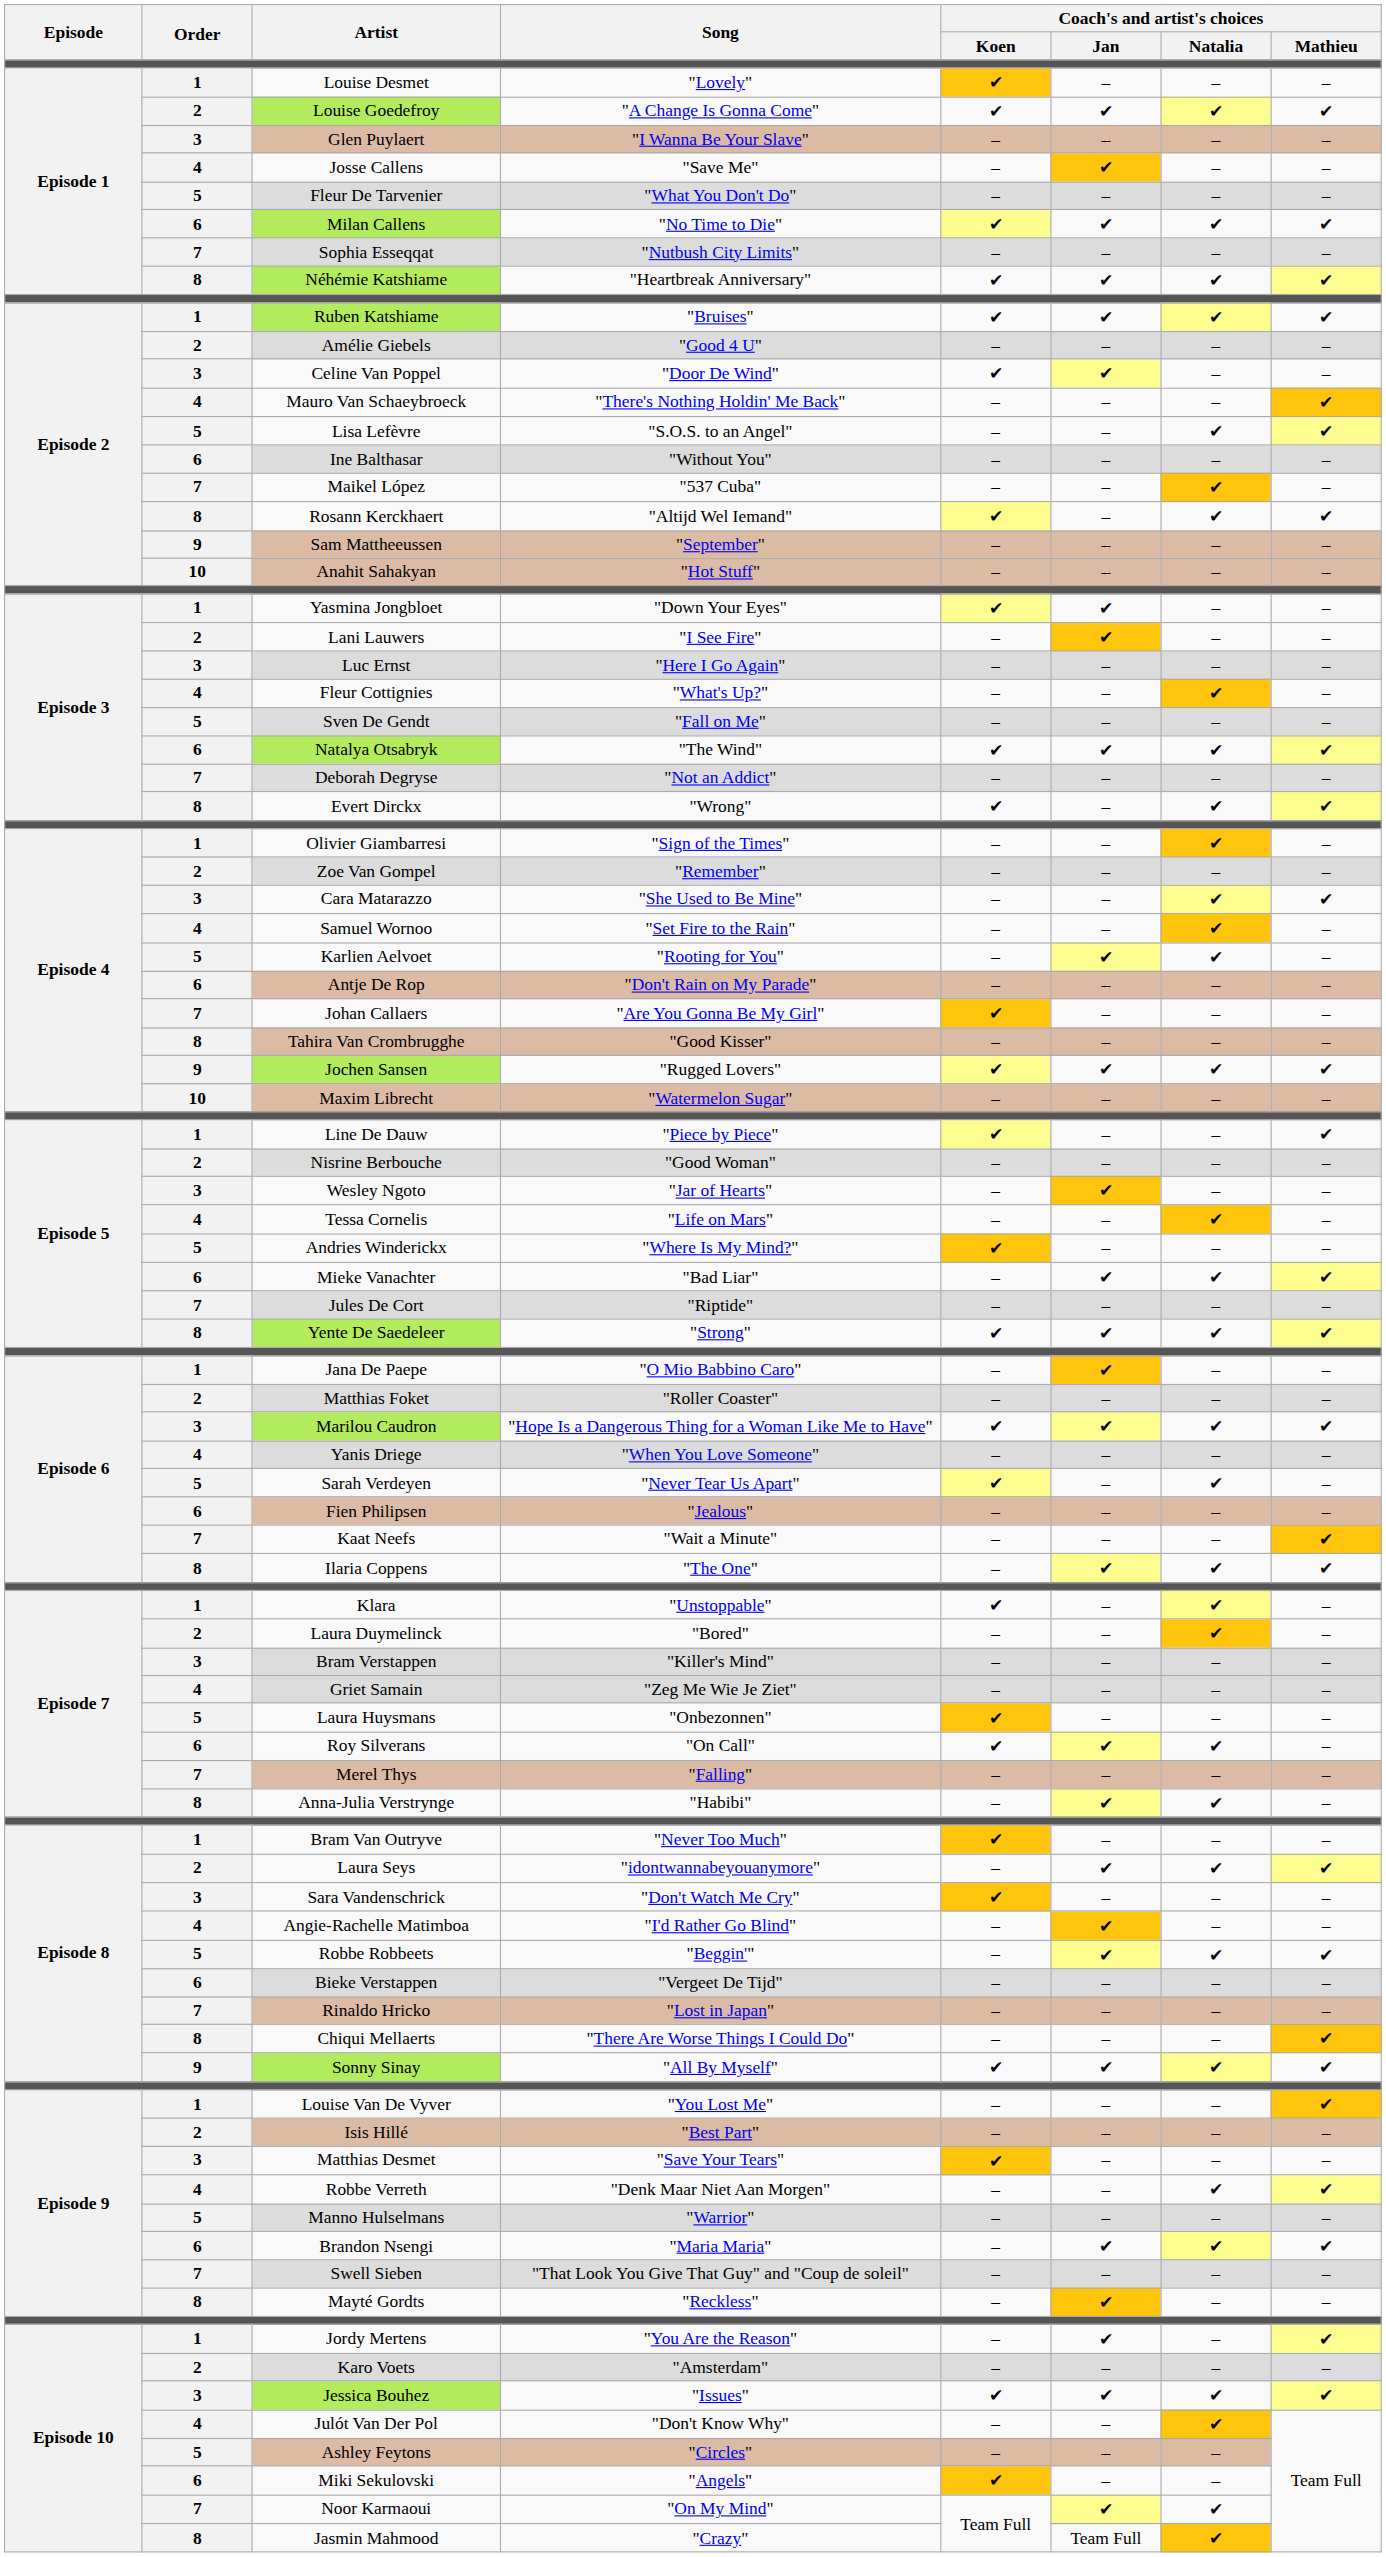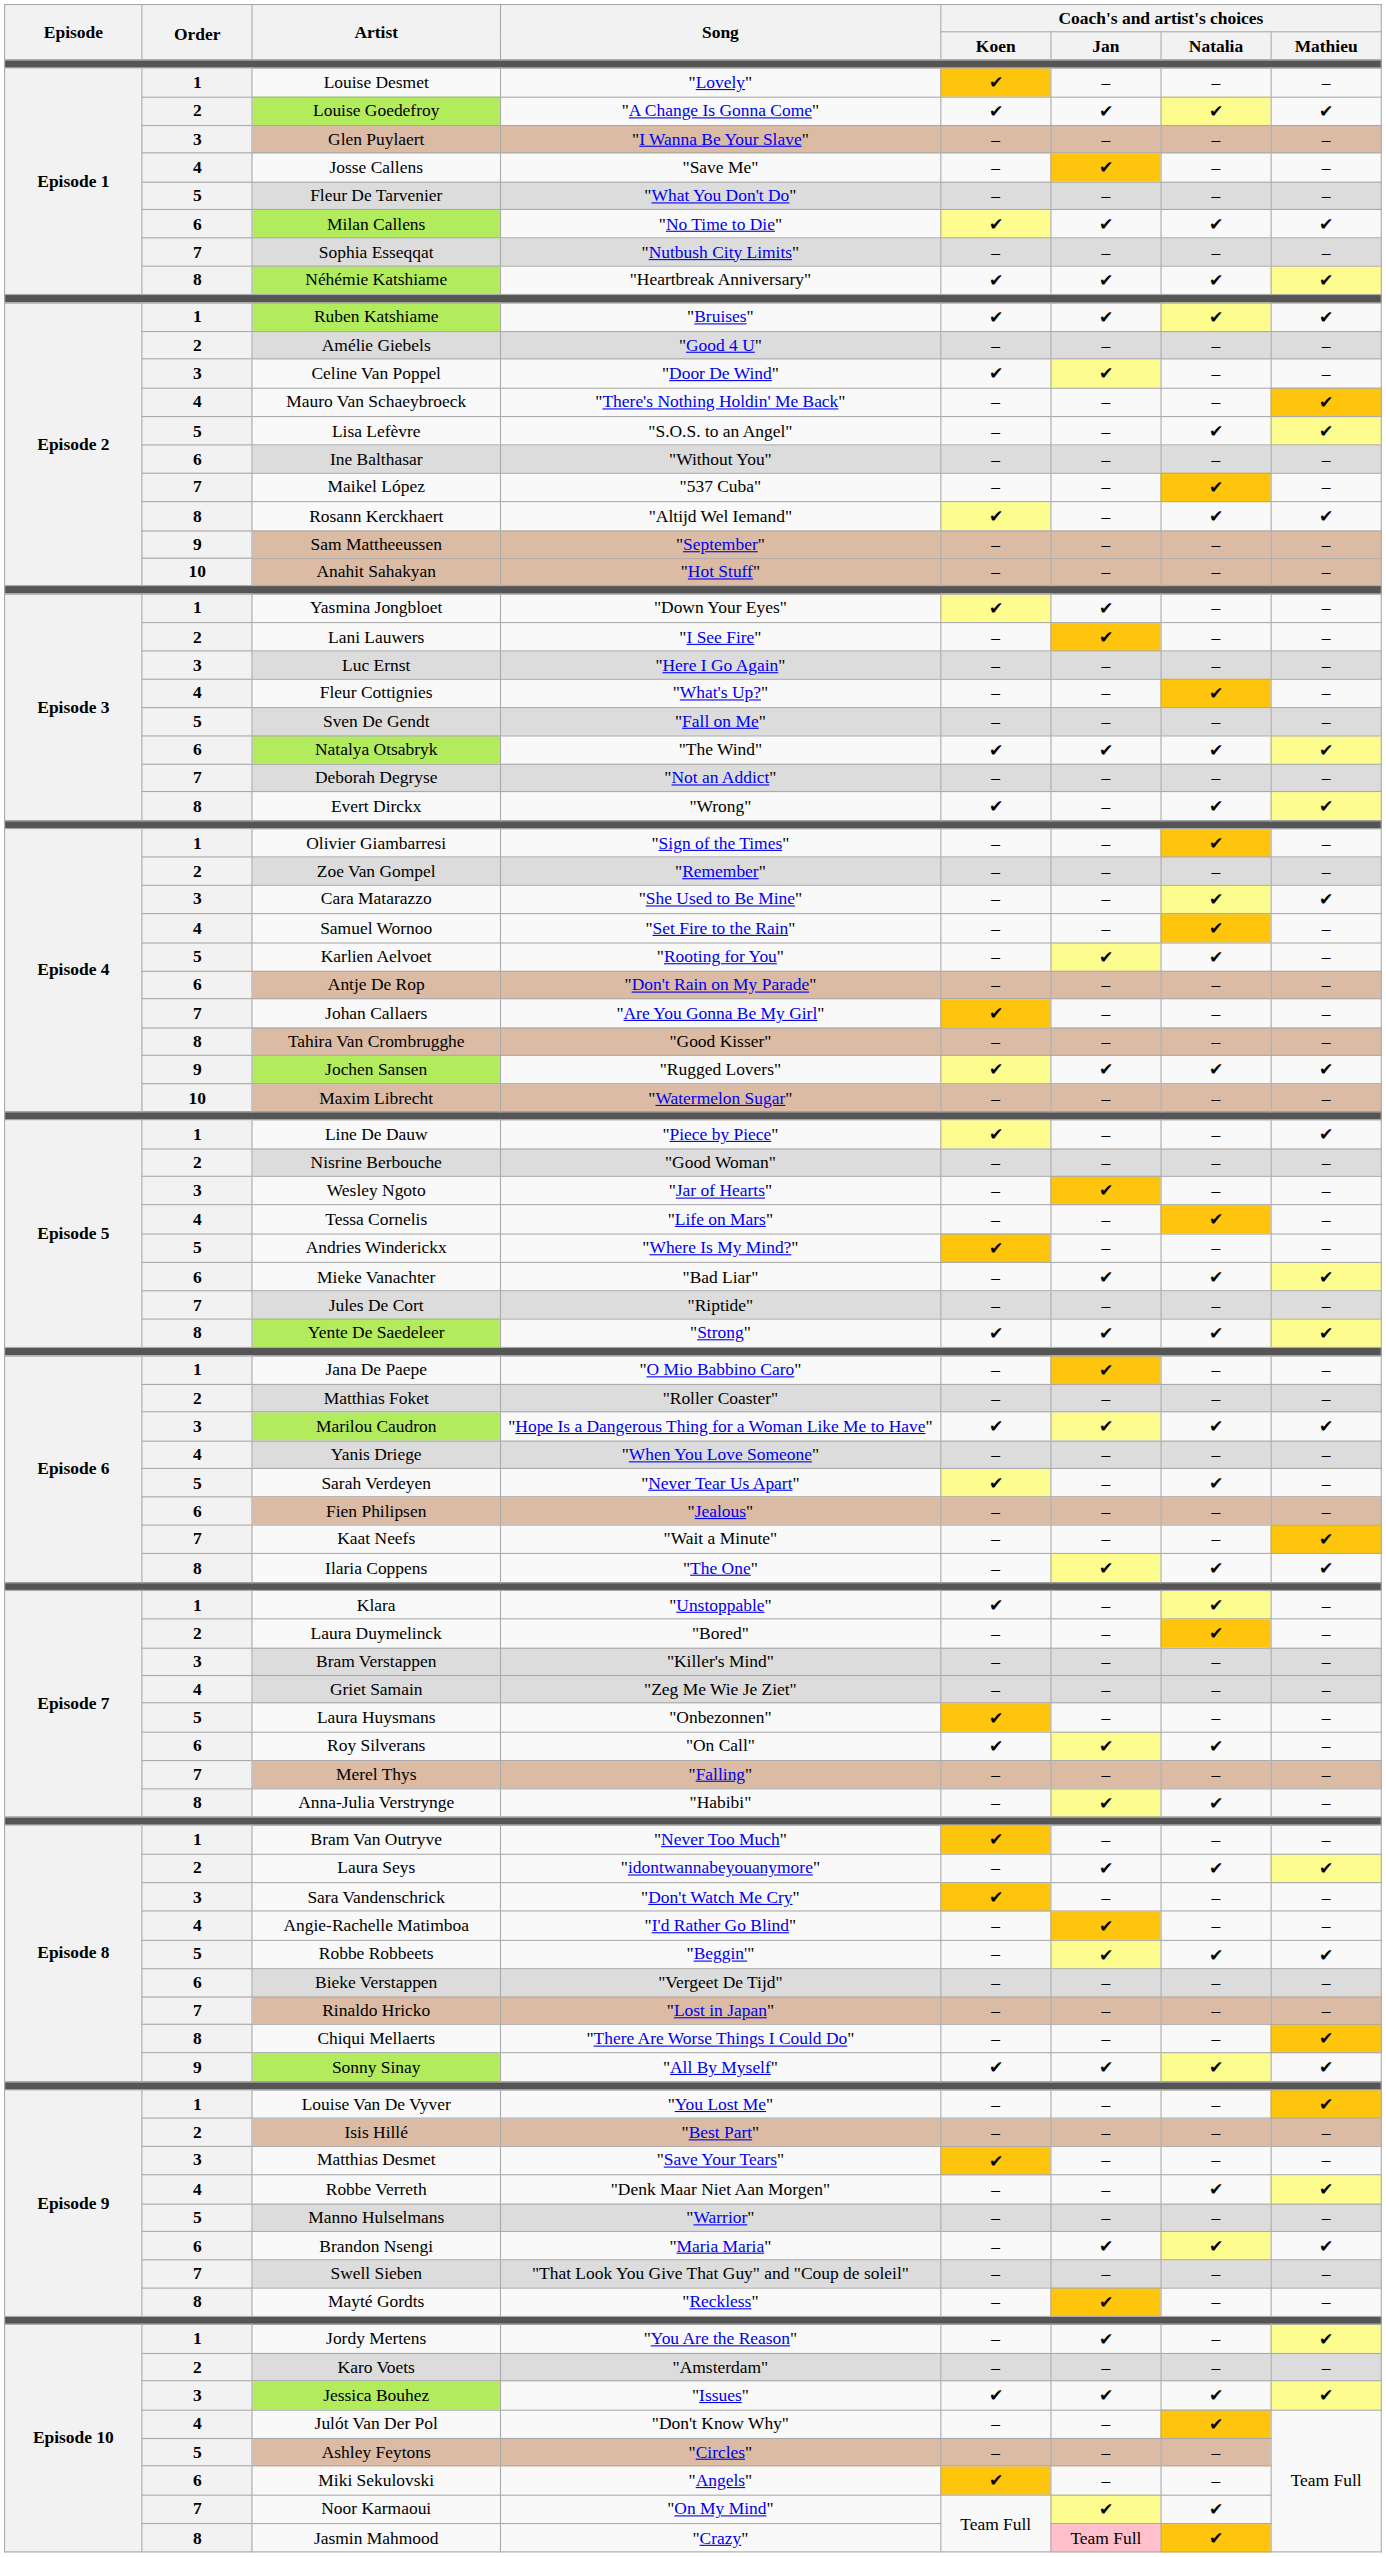(1106, 2537) no background -> (1106, 2537) pink background
